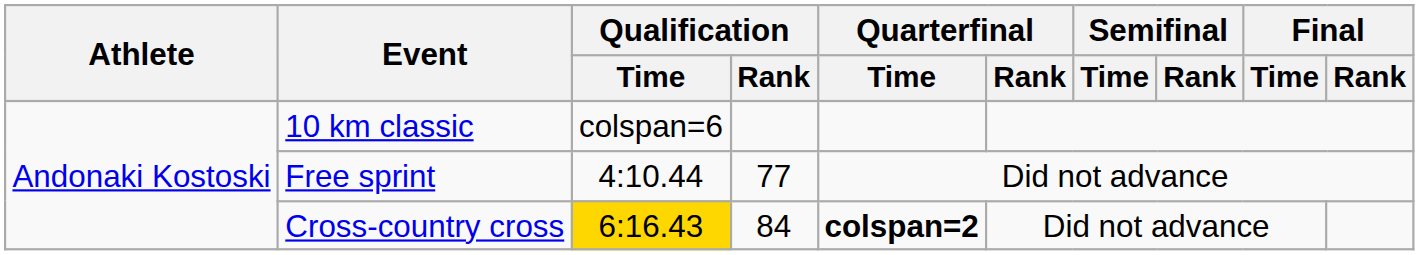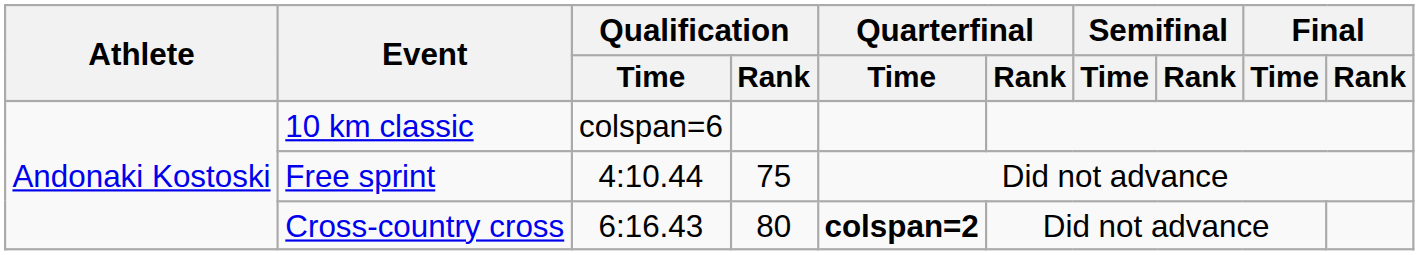(774, 176) 77 -> (774, 176) 75
(651, 226) gold background -> (651, 226) no background
(774, 226) 84 -> (774, 226) 80
